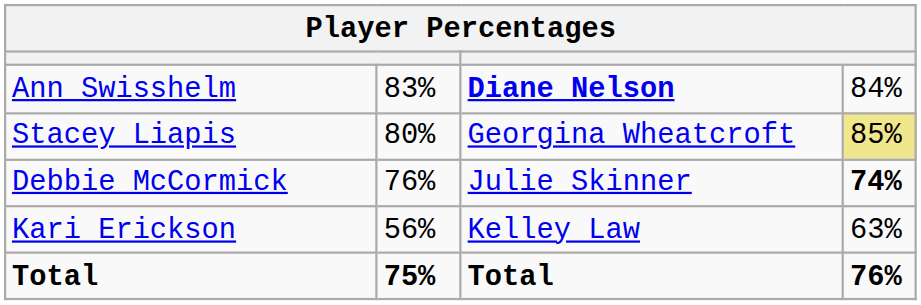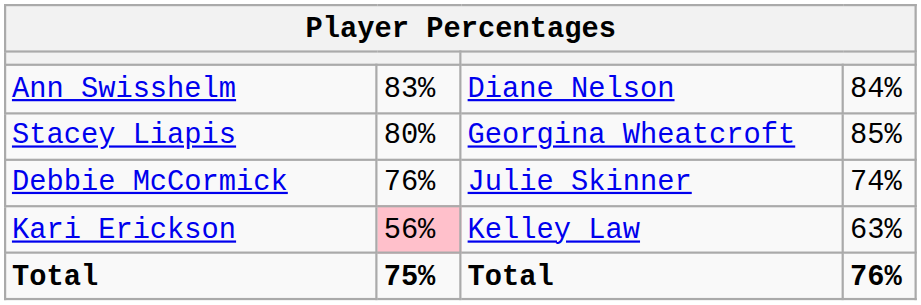(571, 89) bold -> (571, 89) normal
(876, 136) khaki background -> (876, 136) no background
(876, 183) bold -> (876, 183) normal
(410, 229) no background -> (410, 229) pink background
